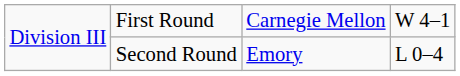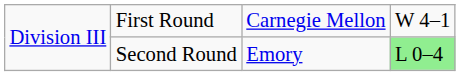(419, 53) no background -> (419, 53) lightgreen background
